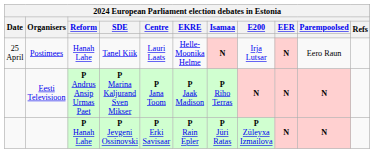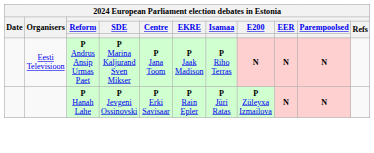- row: (47, 53)
